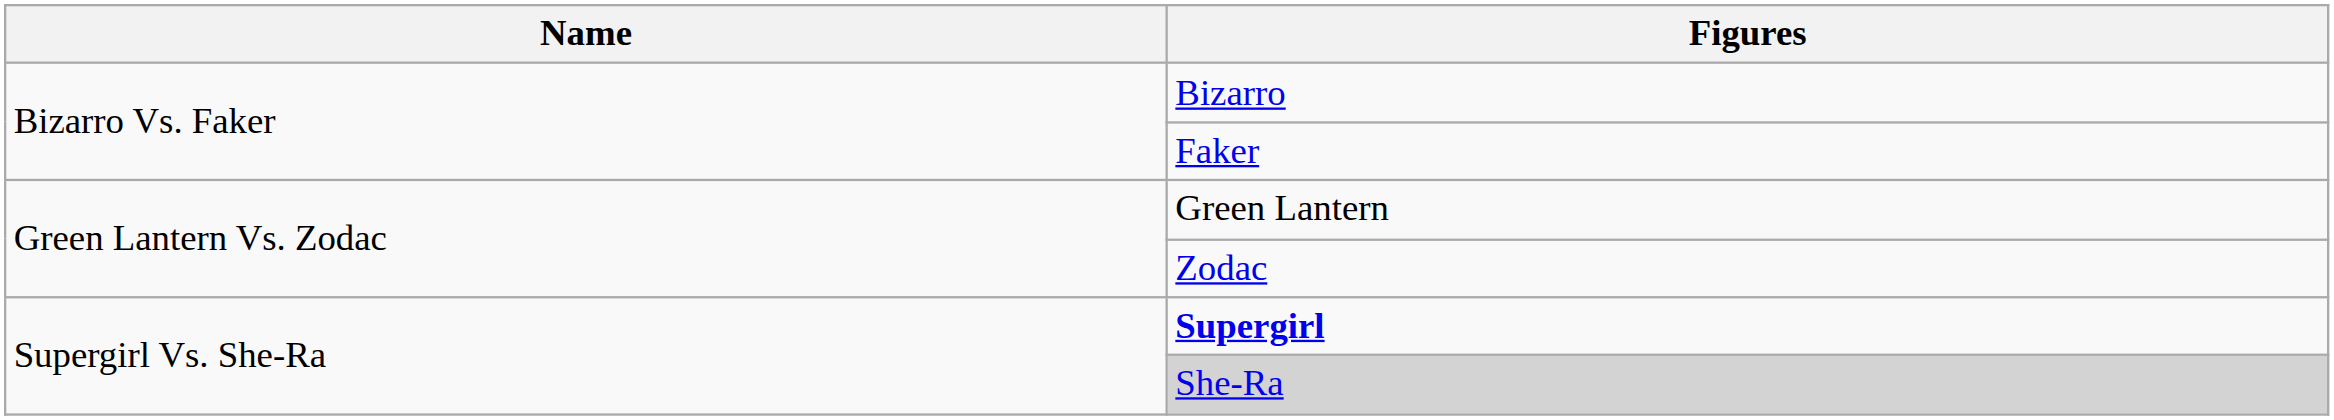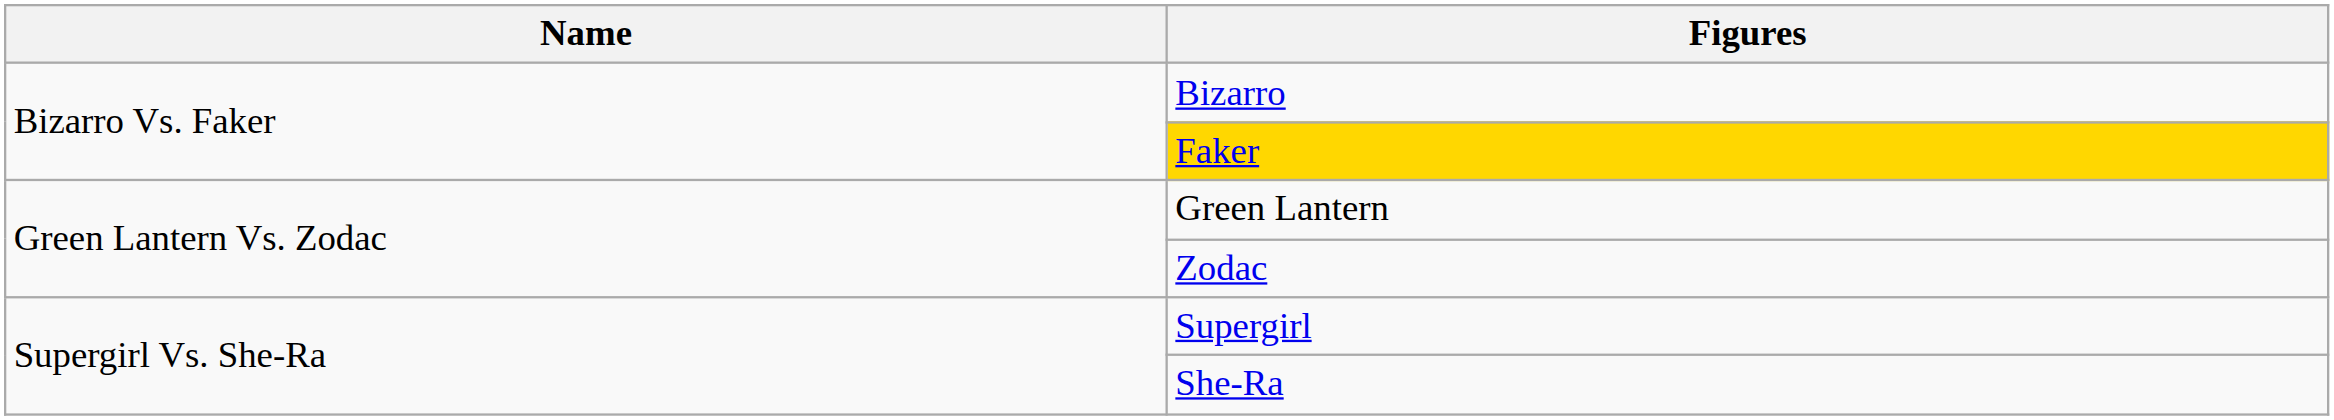(1217, 150) no background -> (1217, 150) gold background
(1250, 325) bold -> (1244, 325) normal
(1230, 383) lightgrey background -> (1230, 383) no background
